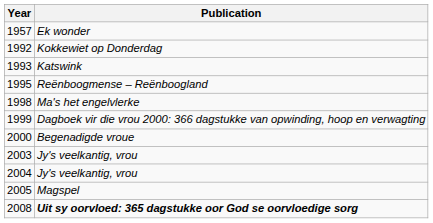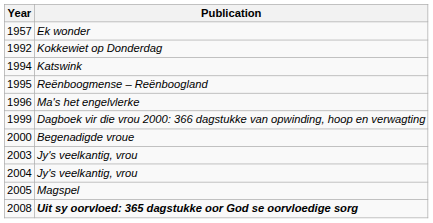(19, 66) 1993 -> (19, 66) 1994
(19, 102) 1998 -> (19, 102) 1996
